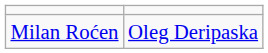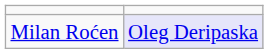(193, 31) no background -> (193, 31) lavender background
